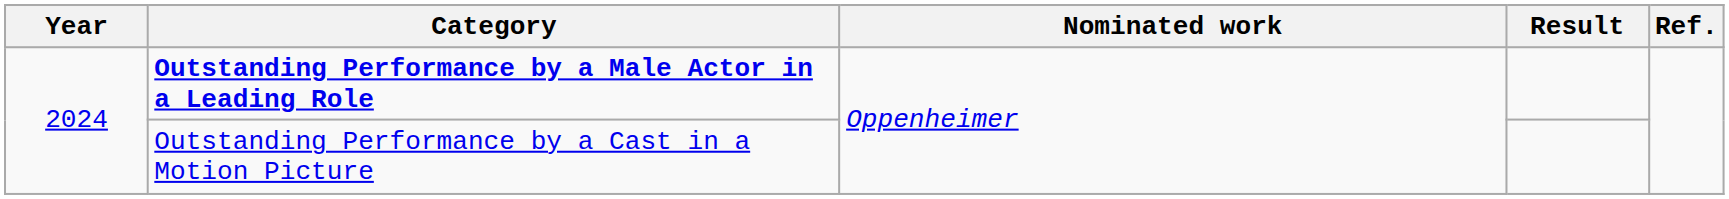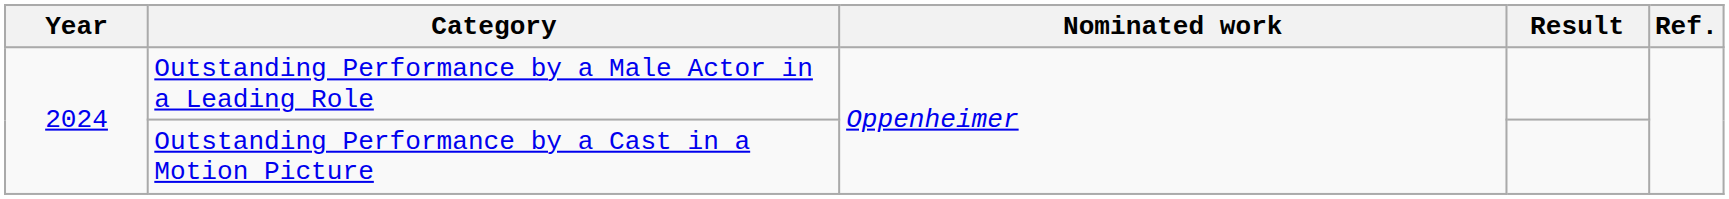(484, 84) bold -> (484, 84) normal
